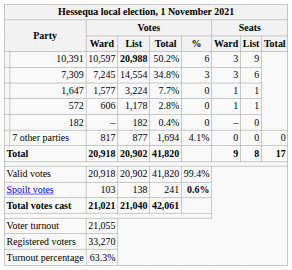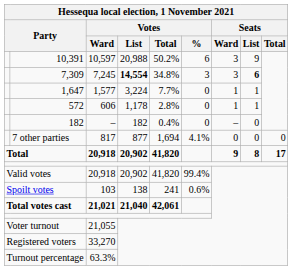(134, 59) bold -> (134, 59) normal
(134, 75) normal -> (134, 75) bold
(257, 75) normal -> (257, 75) bold
(198, 189) bold -> (199, 189) normal
